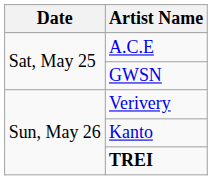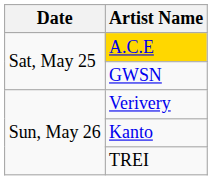(131, 47) no background -> (131, 47) gold background
(131, 160) bold -> (129, 160) normal
